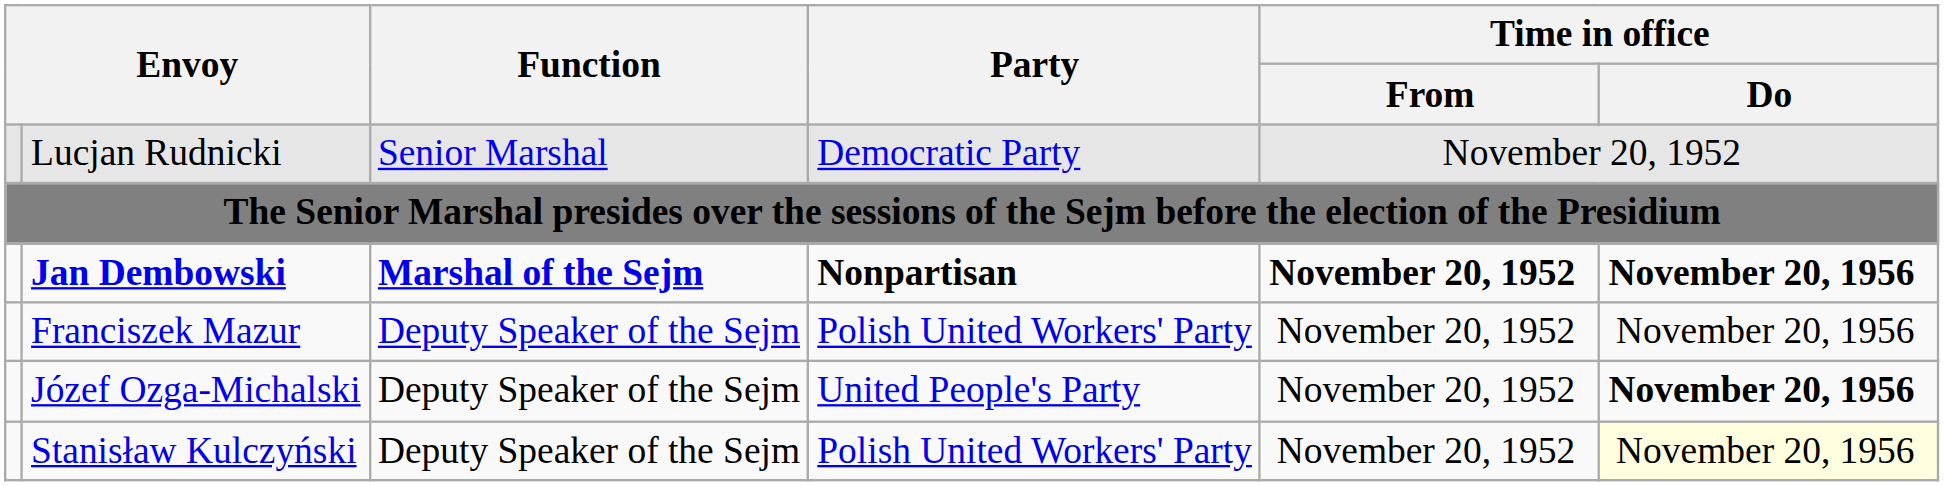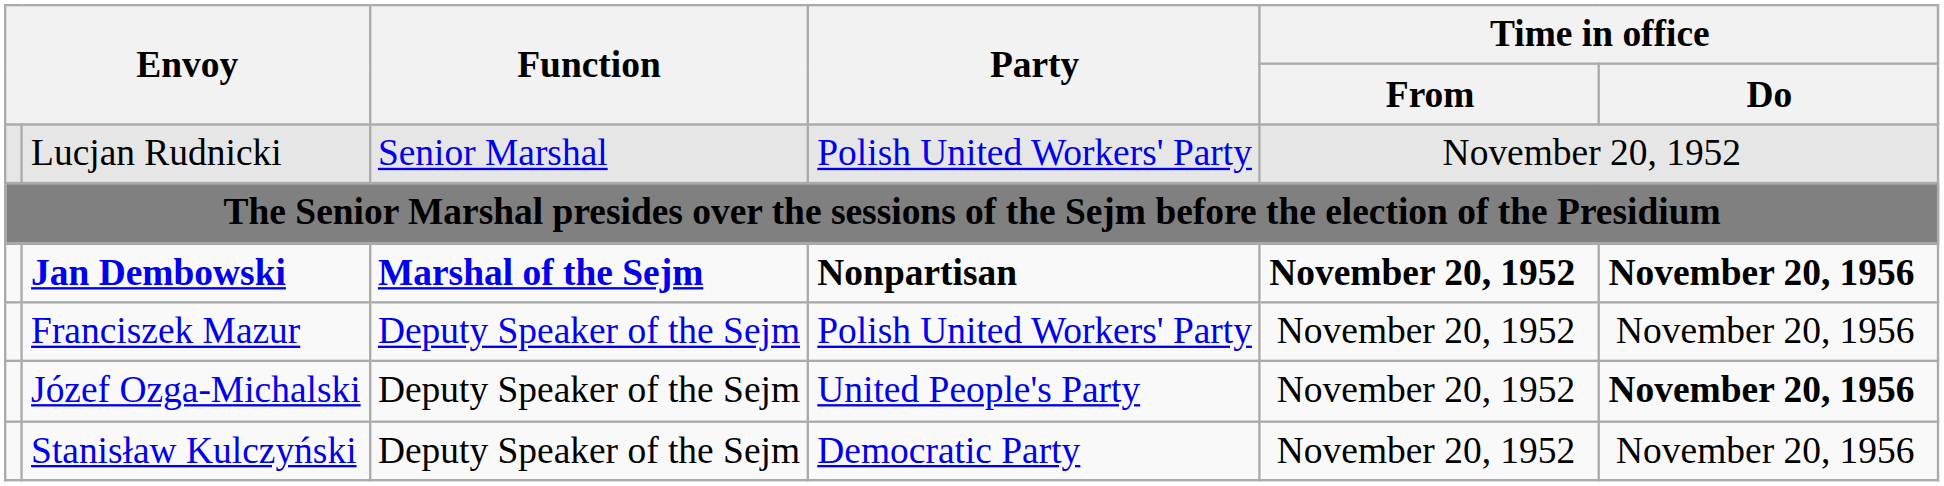(949, 152) Democratic Party -> (1035, 152) Polish United Workers' Party
(1035, 449) Polish United Workers' Party -> (949, 449) Democratic Party
(1765, 449) lightyellow background -> (1765, 449) no background
